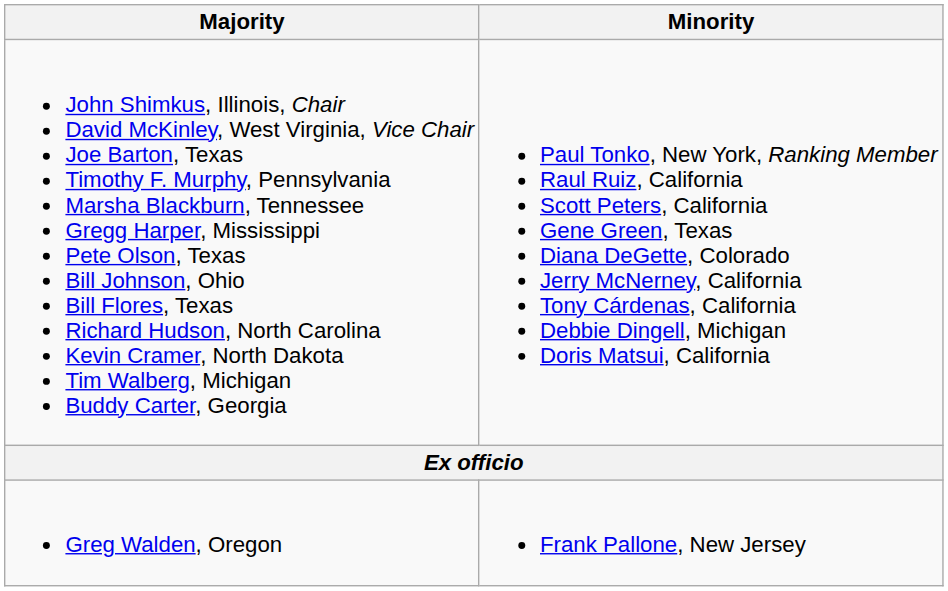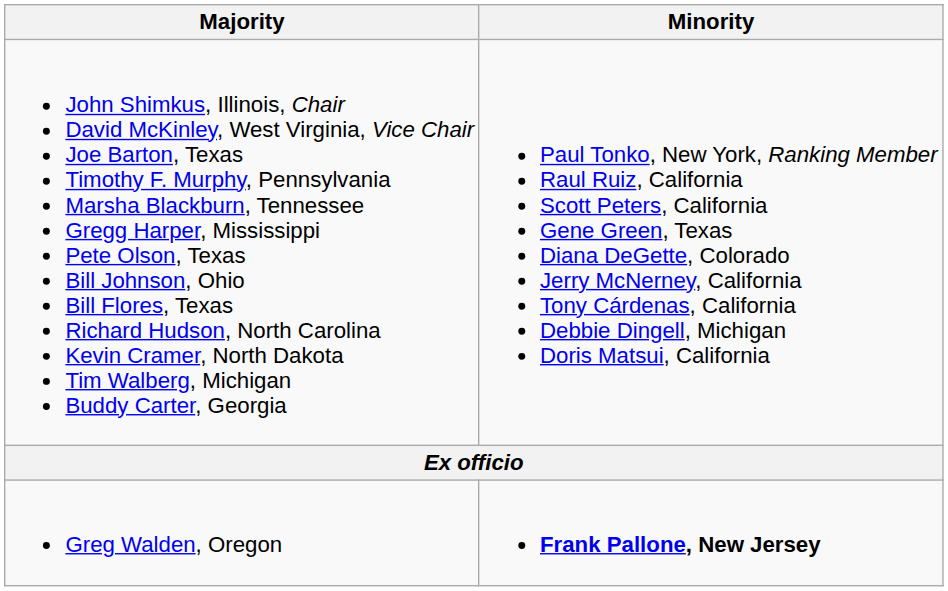(711, 545) normal -> (711, 545) bold
